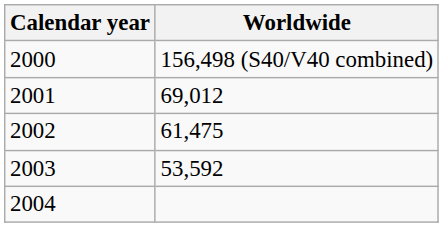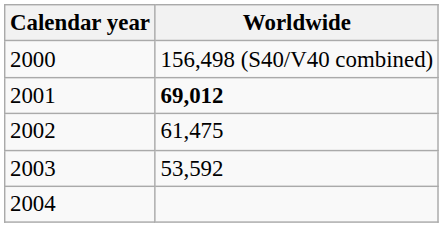(192, 95) normal -> (192, 95) bold
